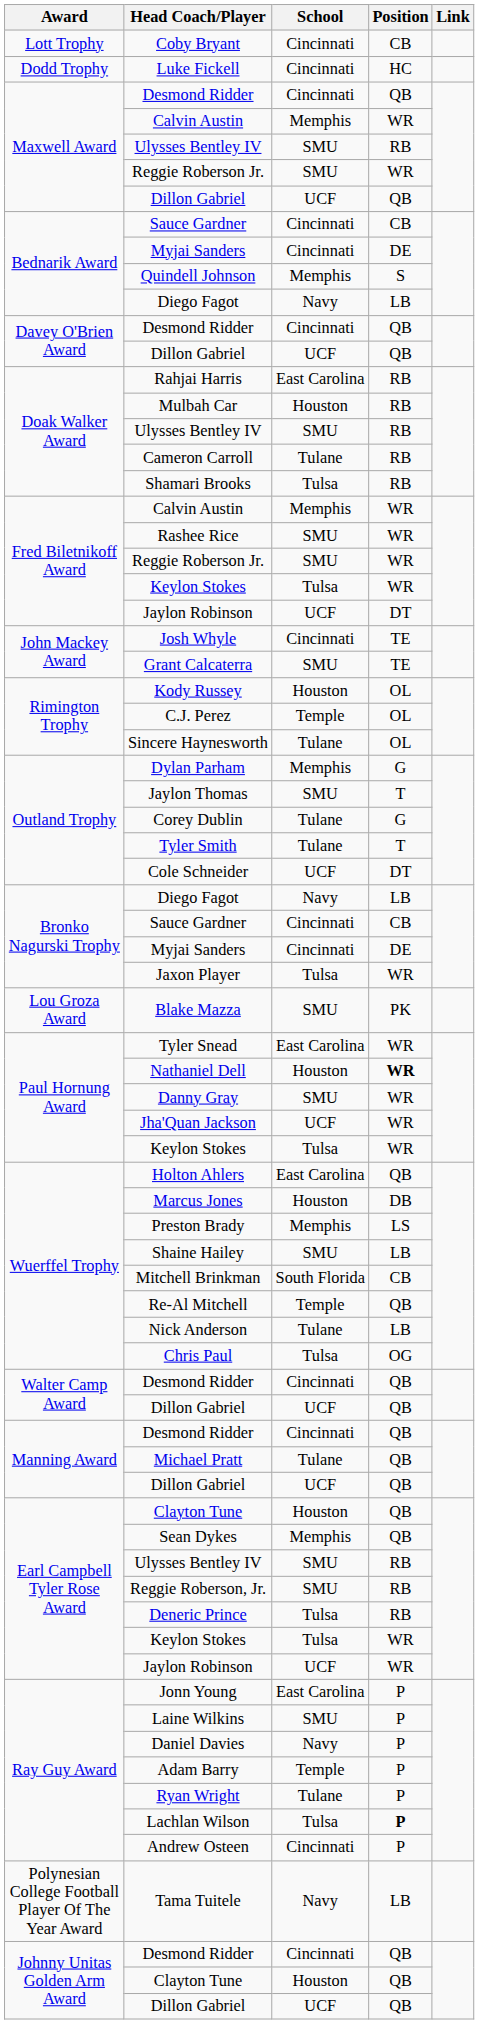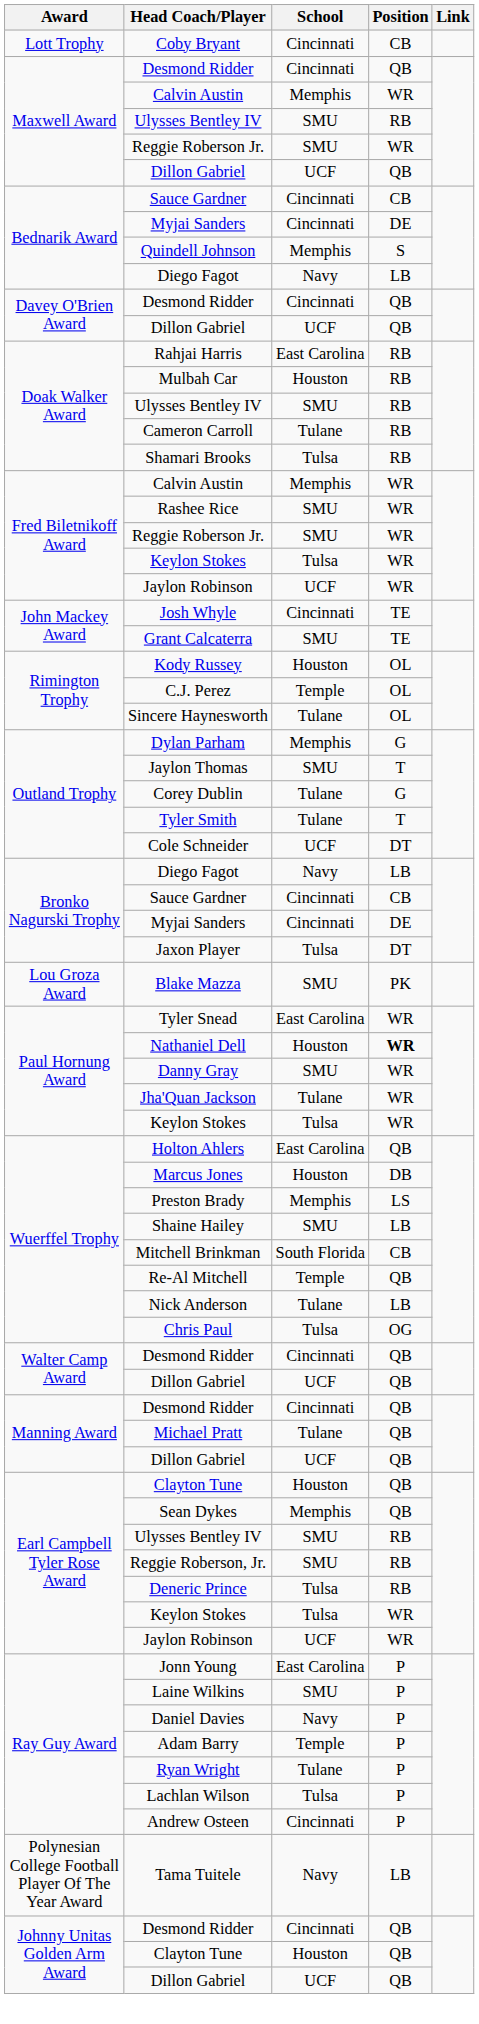- row: (64, 69)
(401, 612) DT -> (401, 586) WR
(401, 975) WR -> (401, 949) DT
(320, 1122) UCF -> (320, 1096) Tulane
(401, 1821) bold -> (401, 1795) normal
